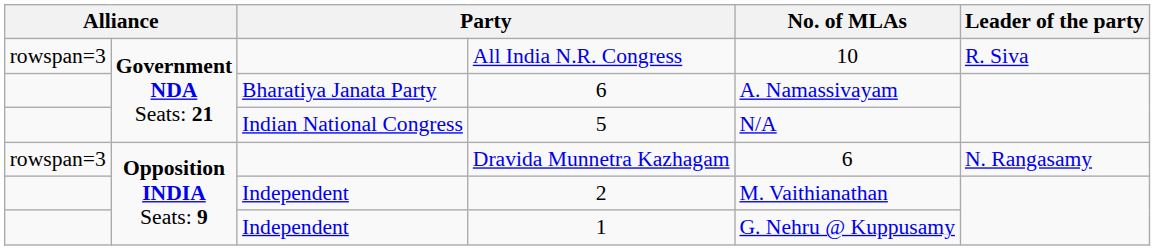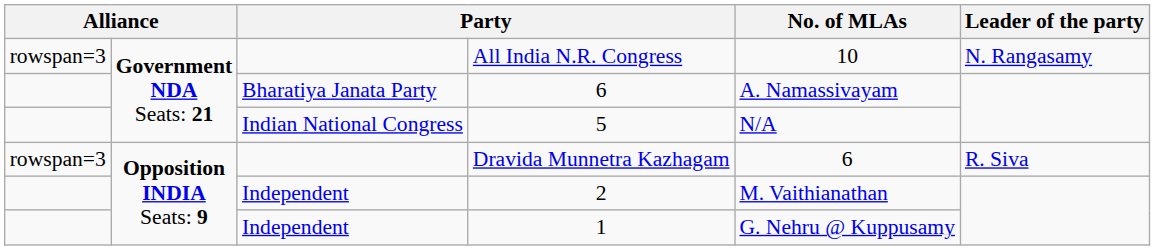(997, 55) R. Siva -> (1028, 55) N. Rangasamy
(1028, 158) N. Rangasamy -> (997, 158) R. Siva
